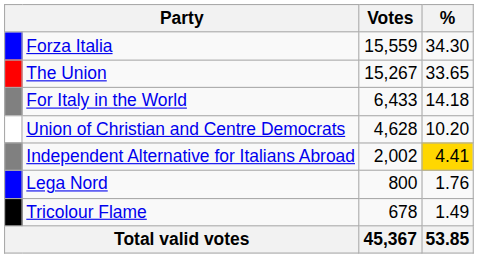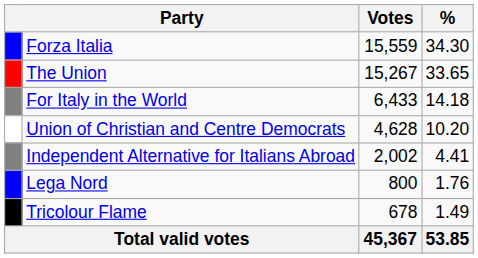(452, 156) gold background -> (452, 156) no background
